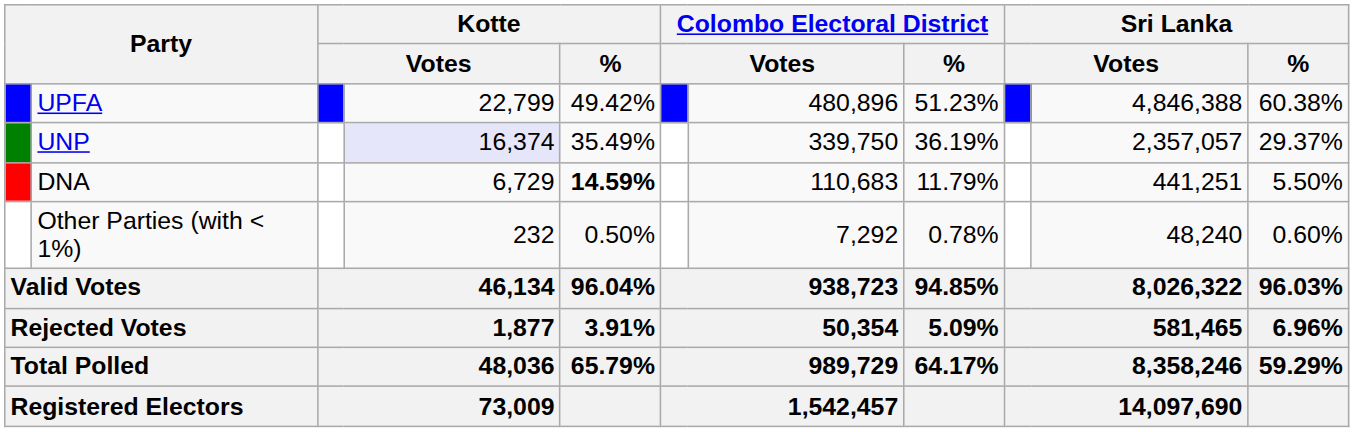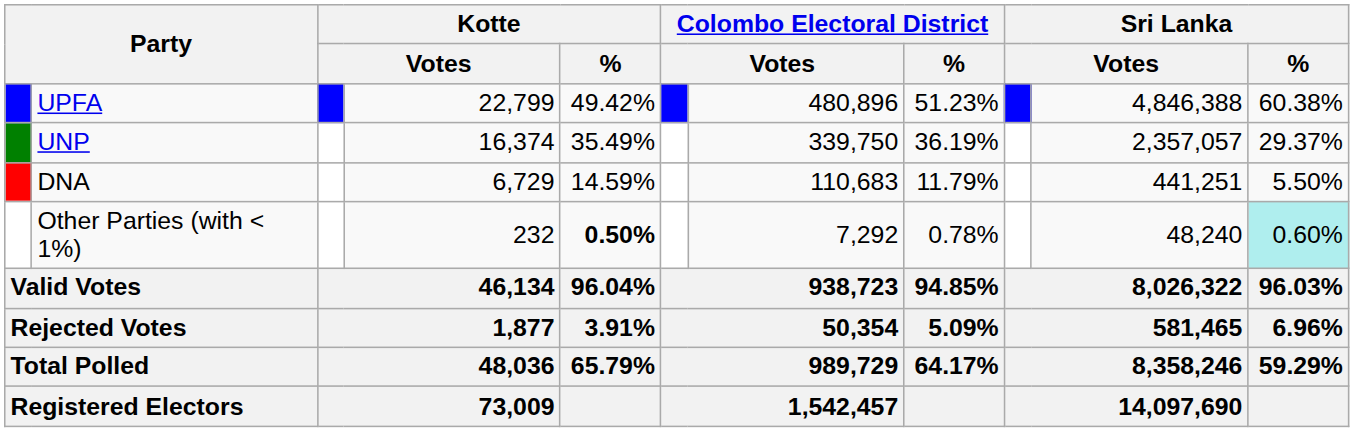(517, 142) lavender background -> (517, 142) no background
(613, 181) bold -> (613, 181) normal
(620, 234) normal -> (620, 234) bold
(1308, 234) no background -> (1308, 234) paleturquoise background
